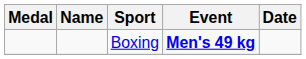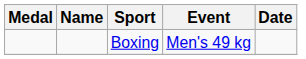(211, 42) bold -> (209, 42) normal
